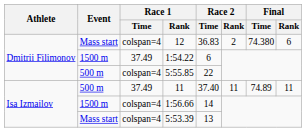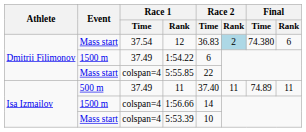(142, 42) colspan=4 -> (142, 42) 37.54
(234, 42) no background -> (234, 42) lightblue background
(92, 73) 500 m -> (99, 73) Mass start
(209, 119) 13 -> (209, 119) 10
